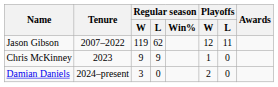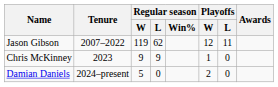(141, 74) 3 -> (141, 74) 5
